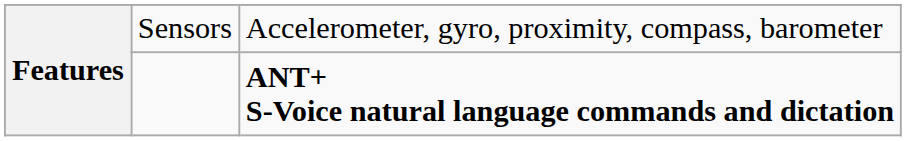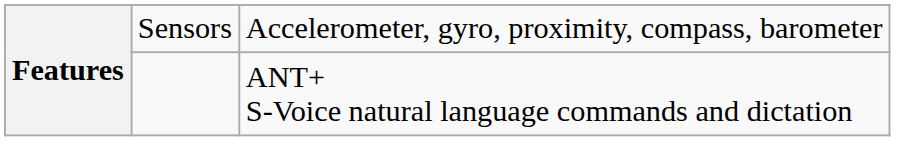(570, 93) bold -> (549, 93) normal
